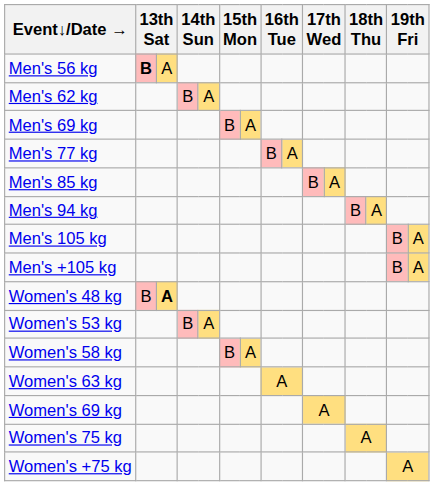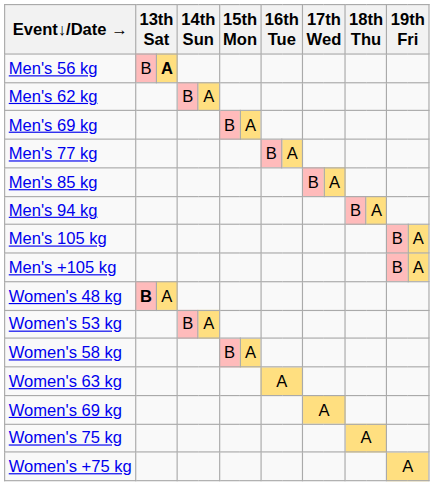(146, 68) bold -> (146, 68) normal
(167, 68) normal -> (167, 68) bold
(146, 296) normal -> (146, 296) bold
(167, 296) bold -> (167, 296) normal
